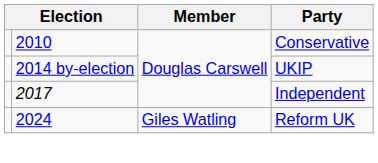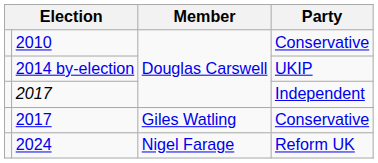+ row: (34, 119)
(189, 119) Giles Watling -> (188, 145) Nigel Farage
